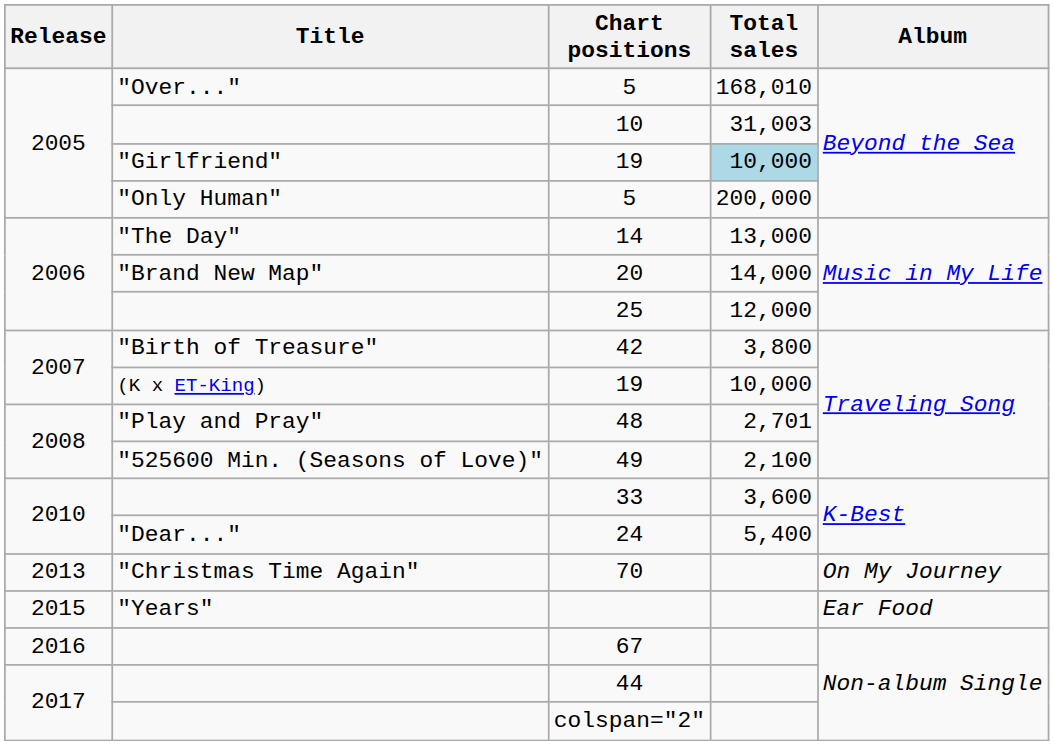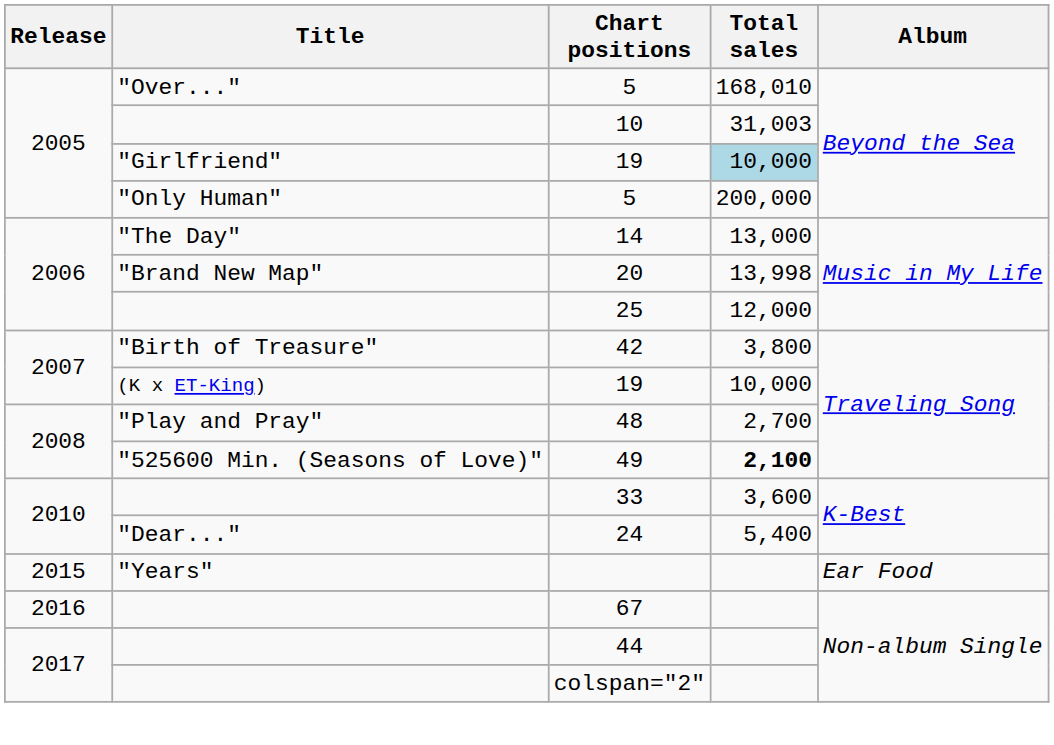(771, 274) 14,000 -> (771, 274) 13,998
(778, 423) 2,701 -> (778, 423) 2,700
(778, 460) normal -> (778, 460) bold
- row: (268, 572)
